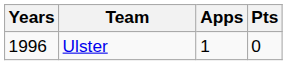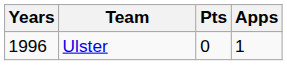columns swapped: (222, 18) <-> (265, 18)
